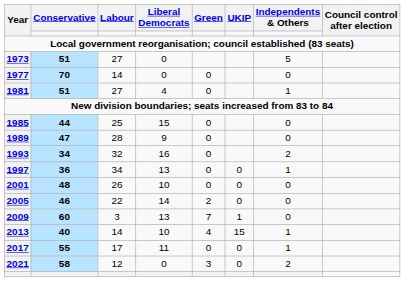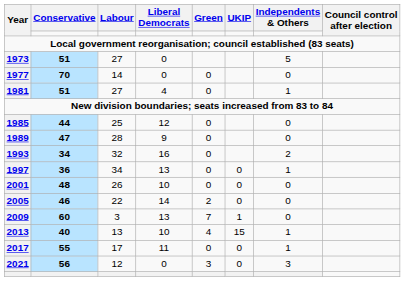(164, 122) 15 -> (164, 122) 12
(117, 232) 14 -> (117, 232) 13
(64, 264) 58 -> (64, 264) 56
(288, 264) 2 -> (288, 264) 3
